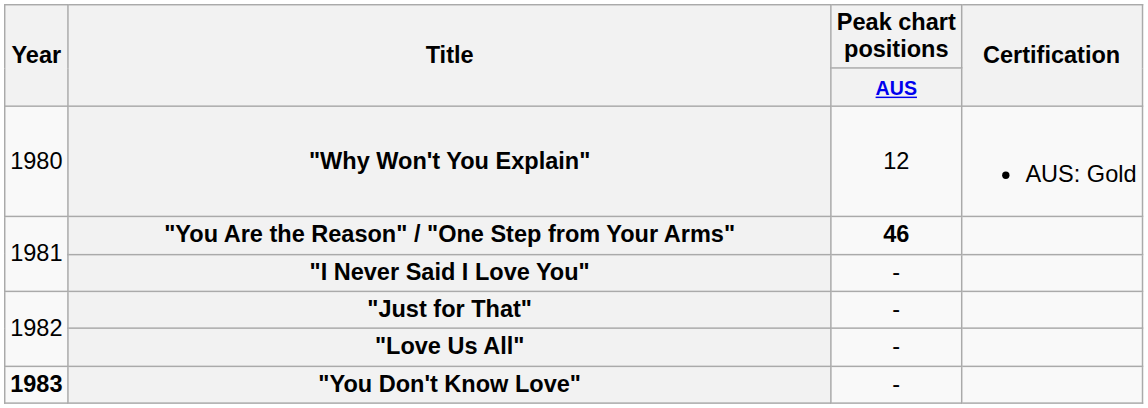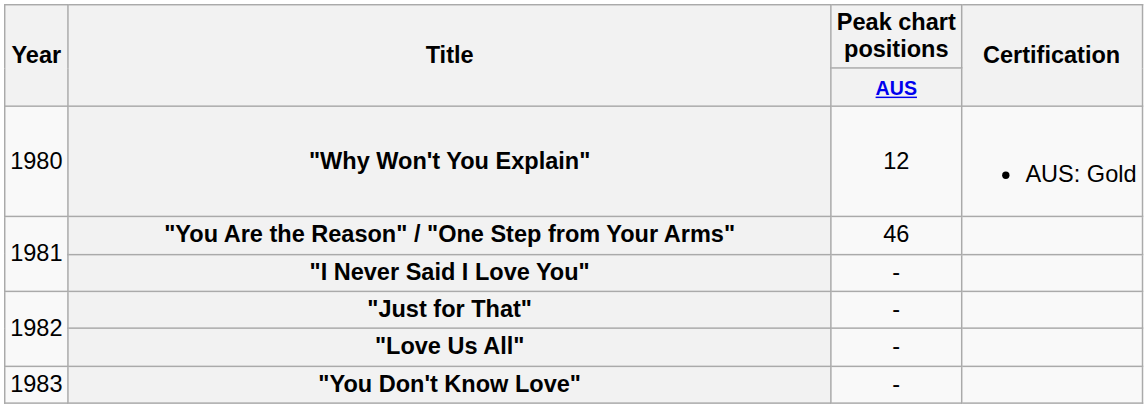(896, 235) bold -> (896, 235) normal
(36, 384) bold -> (36, 384) normal
